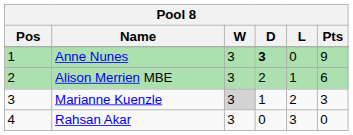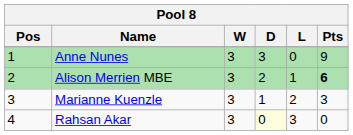(262, 57) bold -> (262, 57) normal
(324, 78) normal -> (324, 78) bold
(231, 99) lightgrey background -> (231, 99) no background
(262, 120) no background -> (262, 120) lightyellow background
